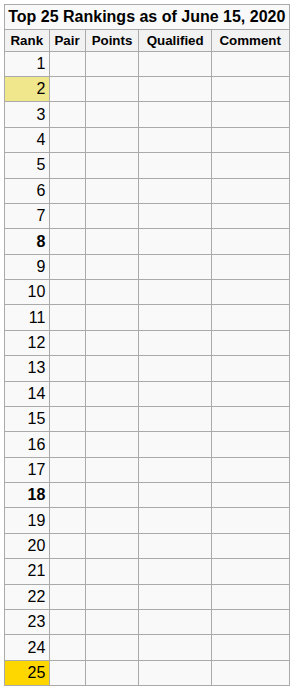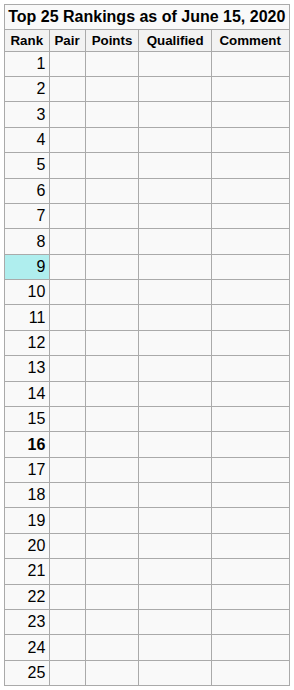(41, 89) khaki background -> (41, 89) no background
(41, 241) bold -> (41, 241) normal
(41, 266) no background -> (41, 266) paleturquoise background
(36, 444) normal -> (36, 444) bold
(36, 495) bold -> (36, 495) normal
(36, 672) gold background -> (36, 672) no background
